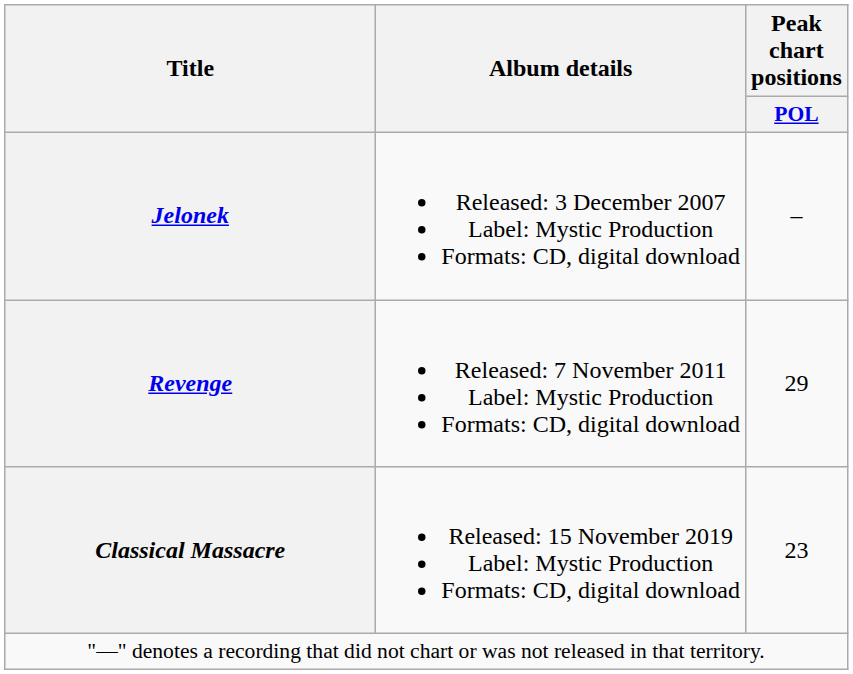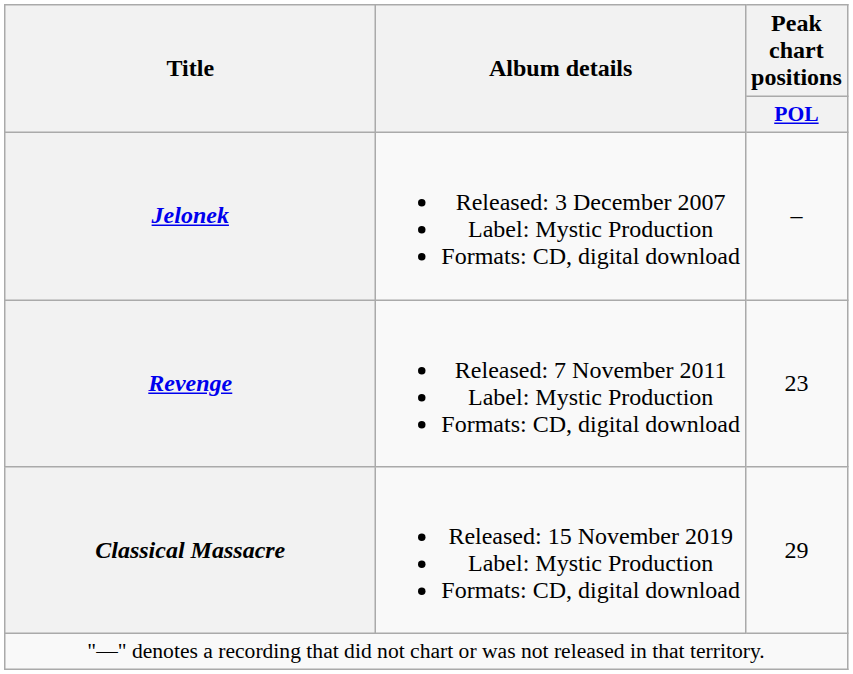(796, 382) 29 -> (796, 382) 23
(796, 549) 23 -> (796, 549) 29
